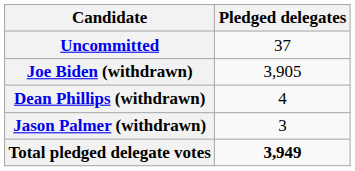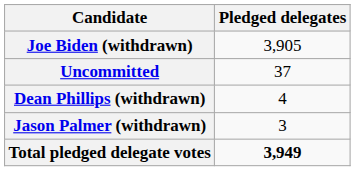rows swapped: (110, 71) <-> (110, 44)
